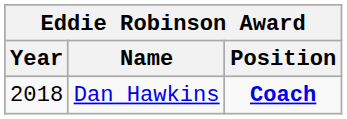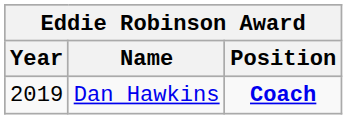(37, 95) 2018 -> (37, 95) 2019
